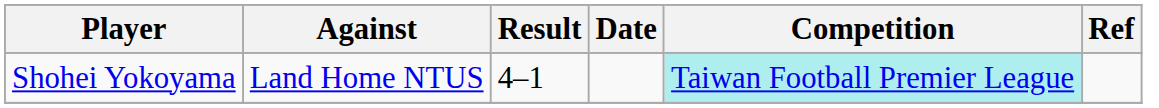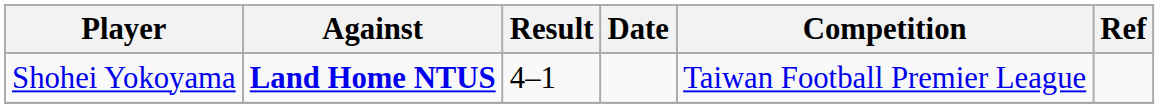(367, 77) normal -> (373, 77) bold
(873, 77) paleturquoise background -> (885, 77) no background
